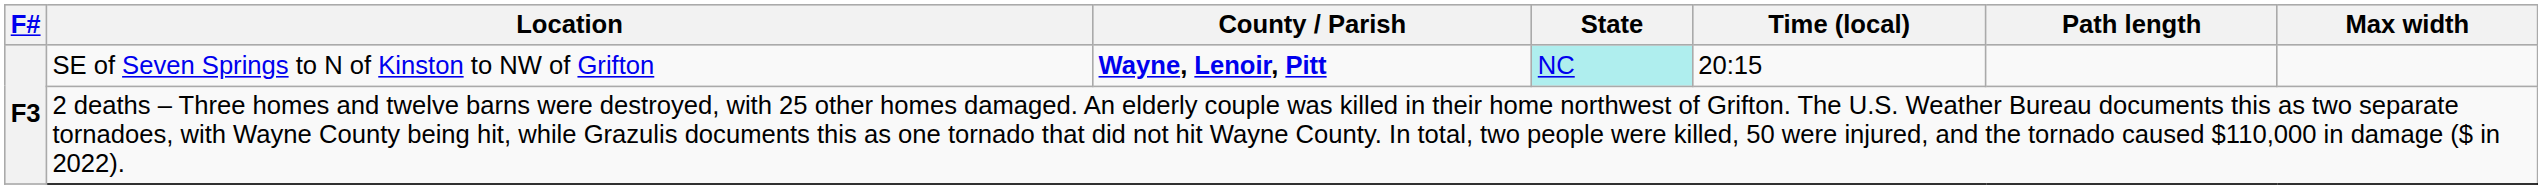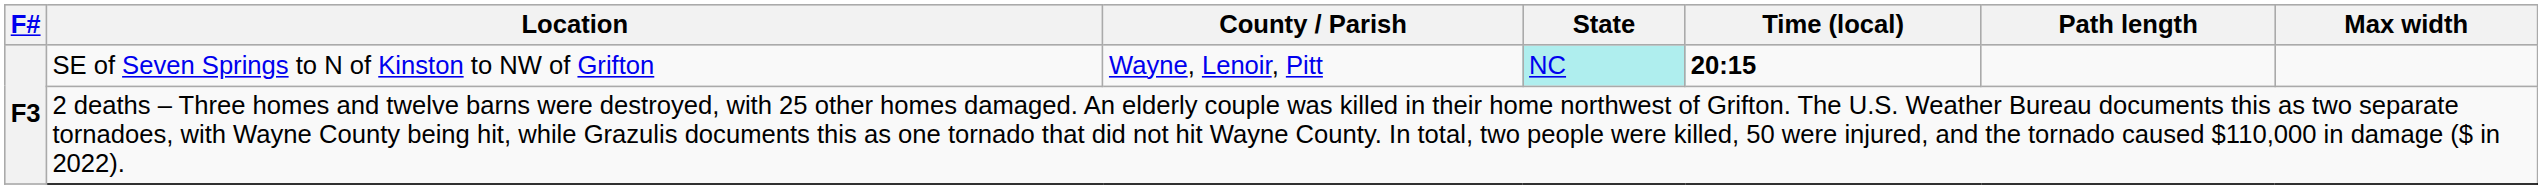(1213, 65) bold -> (1216, 65) normal
(1730, 65) normal -> (1723, 65) bold
